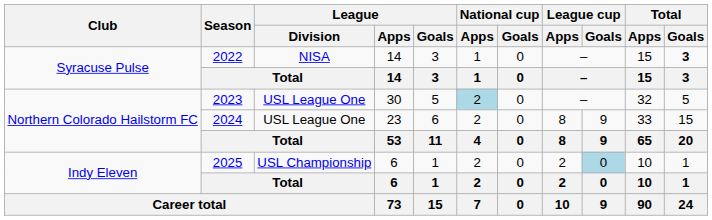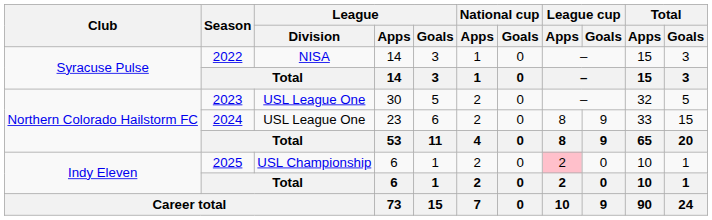(686, 57) bold -> (686, 57) normal
(477, 99) lightblue background -> (477, 99) no background
(562, 162) no background -> (562, 162) pink background
(603, 162) lightblue background -> (603, 162) no background
